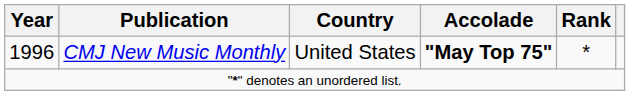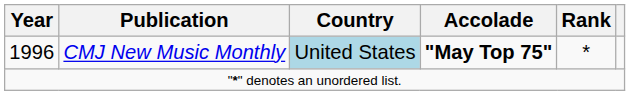(355, 52) no background -> (355, 52) lightblue background
